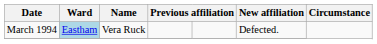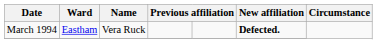(80, 30) lightblue background -> (80, 30) no background
(259, 30) normal -> (259, 30) bold
